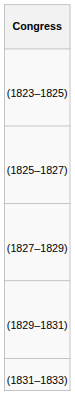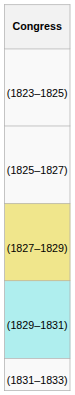(37, 248) no background -> (37, 248) khaki background
(37, 325) no background -> (37, 325) paleturquoise background
